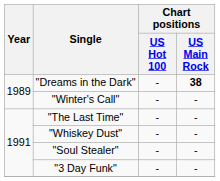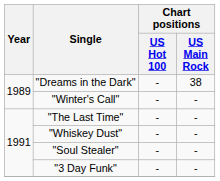(196, 83) bold -> (196, 83) normal
